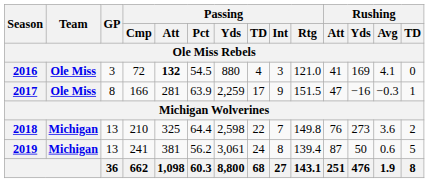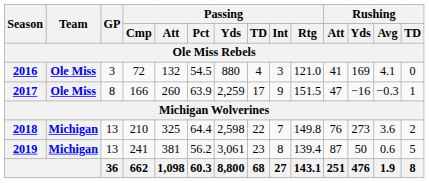(171, 71) bold -> (171, 71) normal
(171, 91) 281 -> (171, 91) 260
(259, 149) 24 -> (259, 149) 23
